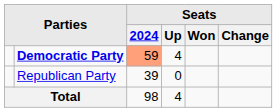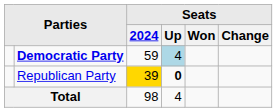(151, 55) lightsalmon background -> (151, 55) no background
(178, 55) no background -> (178, 55) lightblue background
(151, 76) no background -> (151, 76) gold background
(178, 76) normal -> (178, 76) bold
